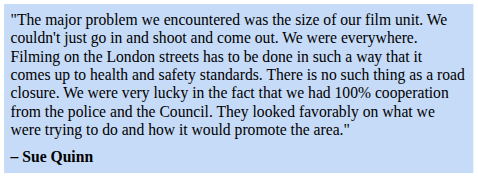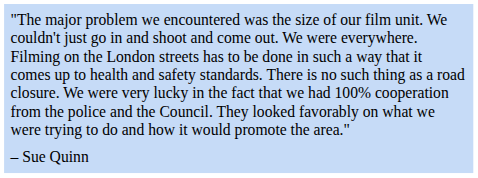(52, 156) bold -> (50, 156) normal
